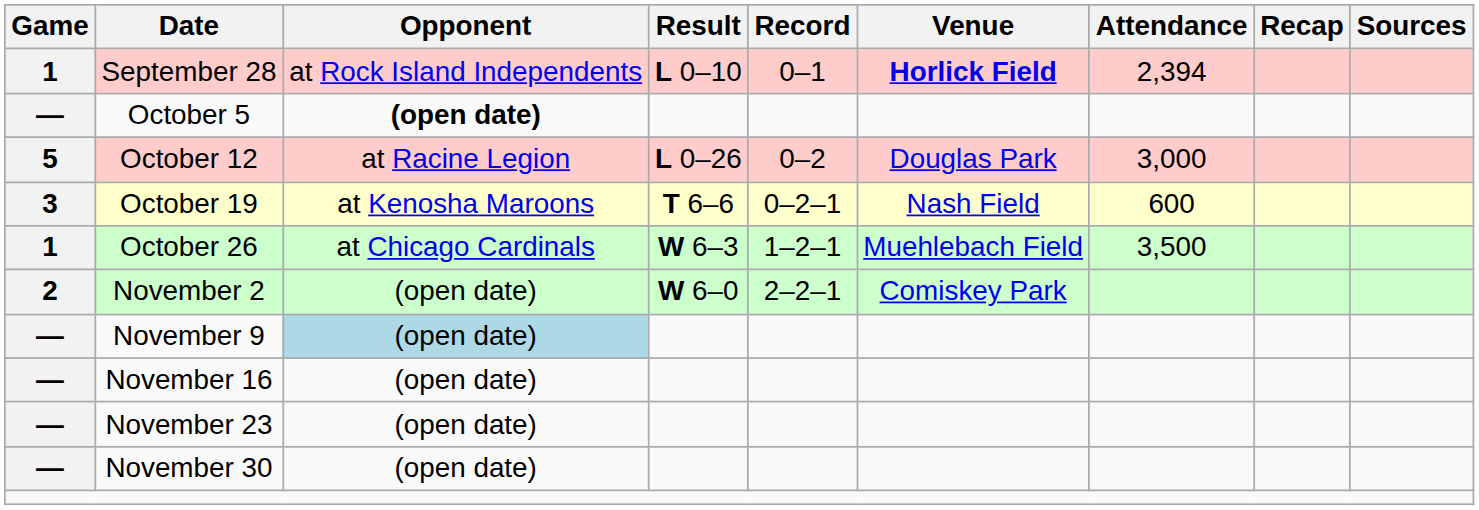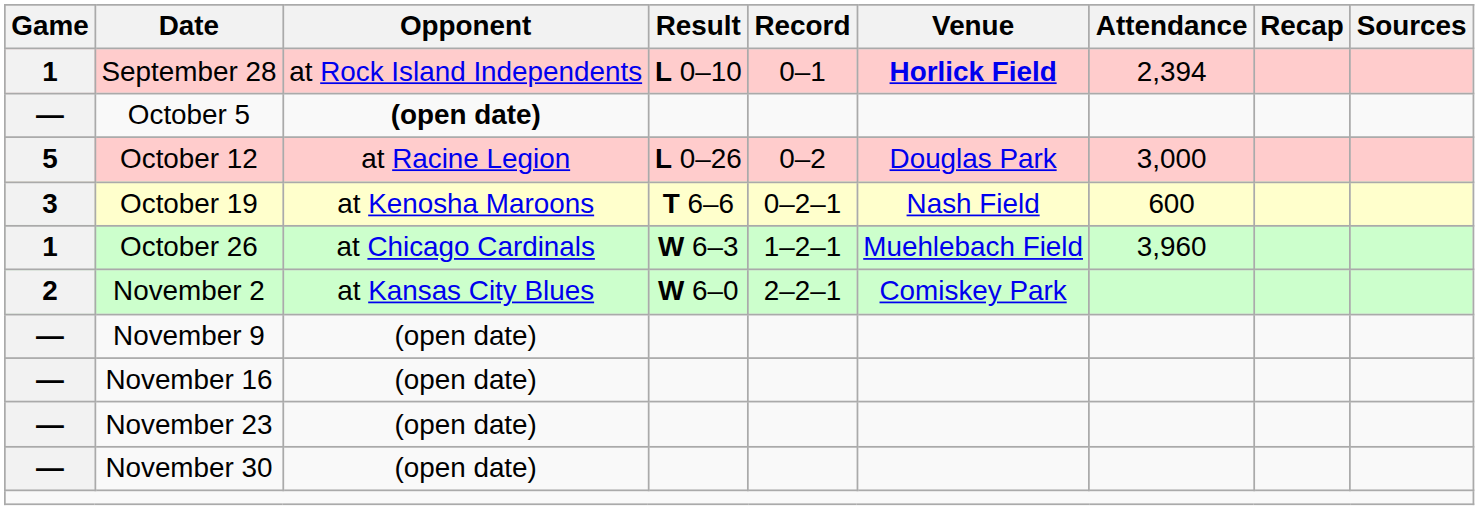(1172, 247) 3,500 -> (1172, 247) 3,960
(466, 291) (open date) -> (466, 291) at Kansas City Blues
(466, 335) lightblue background -> (466, 335) no background
